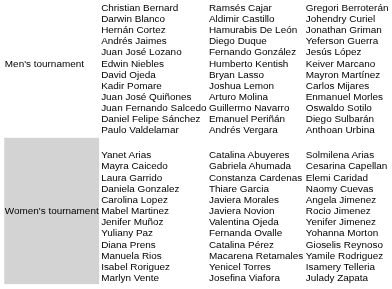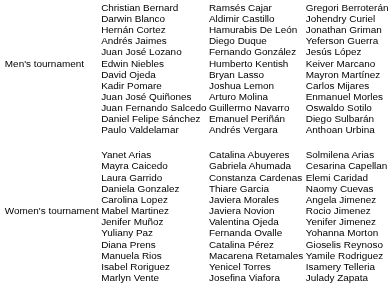(52, 211) lightgrey background -> (52, 211) no background
